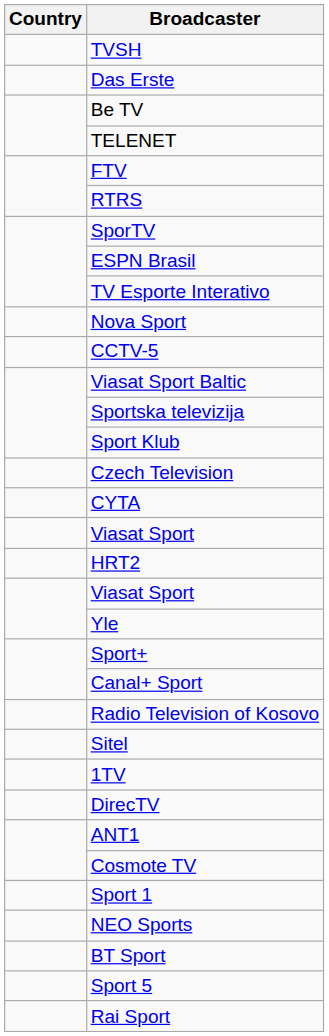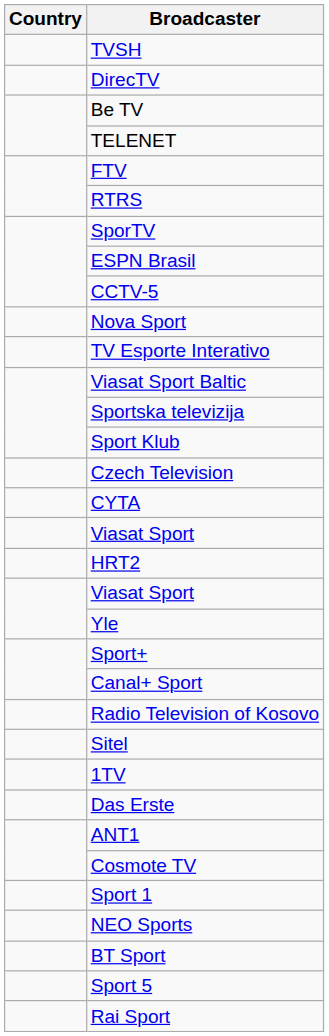(133, 79) Das Erste -> (125, 79) DirecTV
(180, 291) TV Esporte Interativo -> (125, 291) CCTV-5
(125, 351) CCTV-5 -> (180, 351) TV Esporte Interativo
(125, 804) DirecTV -> (133, 804) Das Erste
